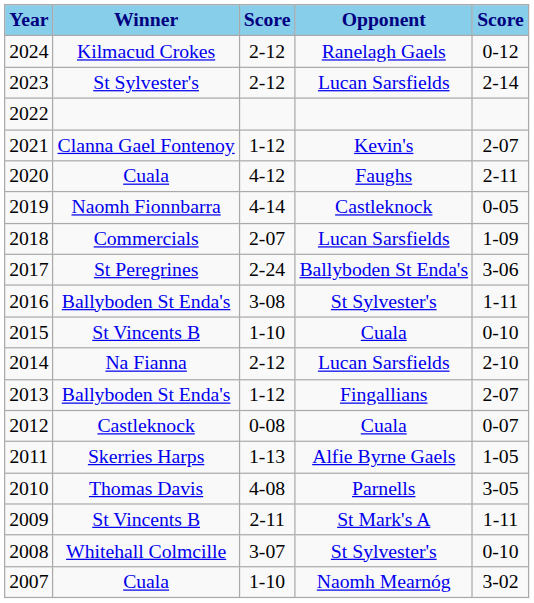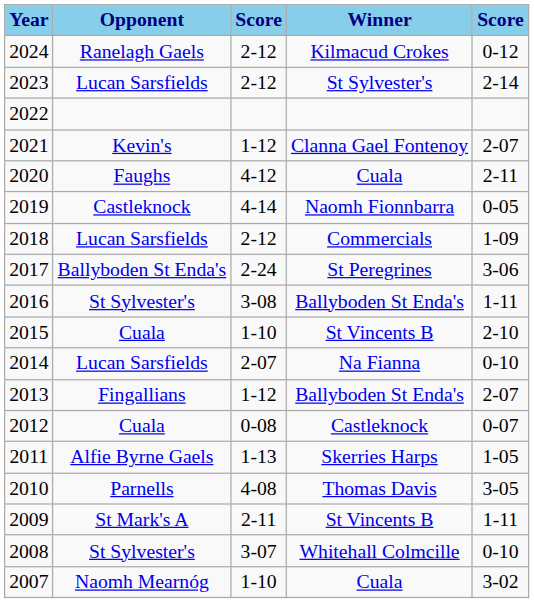columns swapped: (146, 20) <-> (384, 20)
(267, 238) 2-07 -> (259, 238) 2-12
(500, 332) 0-10 -> (500, 332) 2-10
(267, 363) 2-12 -> (259, 363) 2-07
(500, 363) 2-10 -> (500, 363) 0-10
